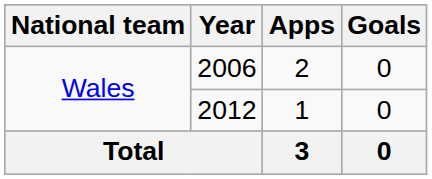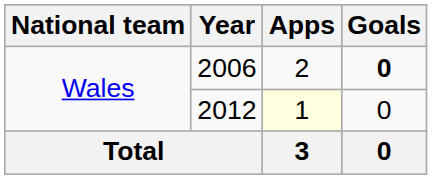(384, 67) normal -> (384, 67) bold
(302, 109) no background -> (302, 109) lightyellow background
